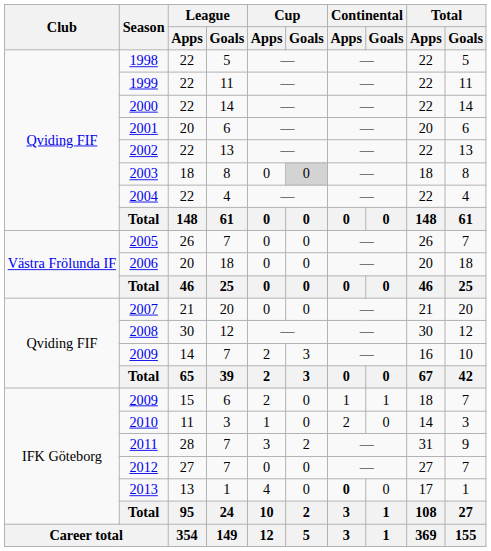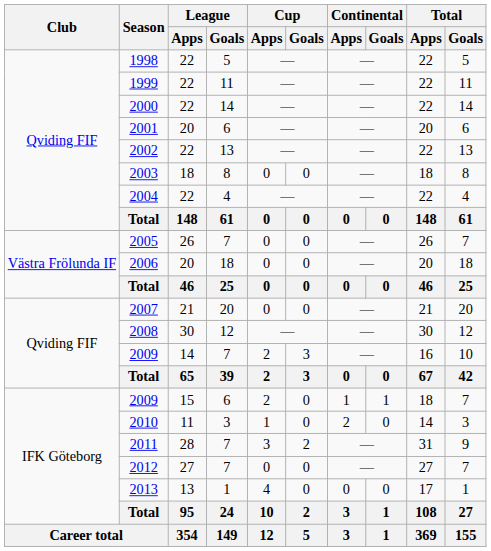(306, 173) lightgrey background -> (306, 173) no background
(346, 490) bold -> (346, 490) normal
